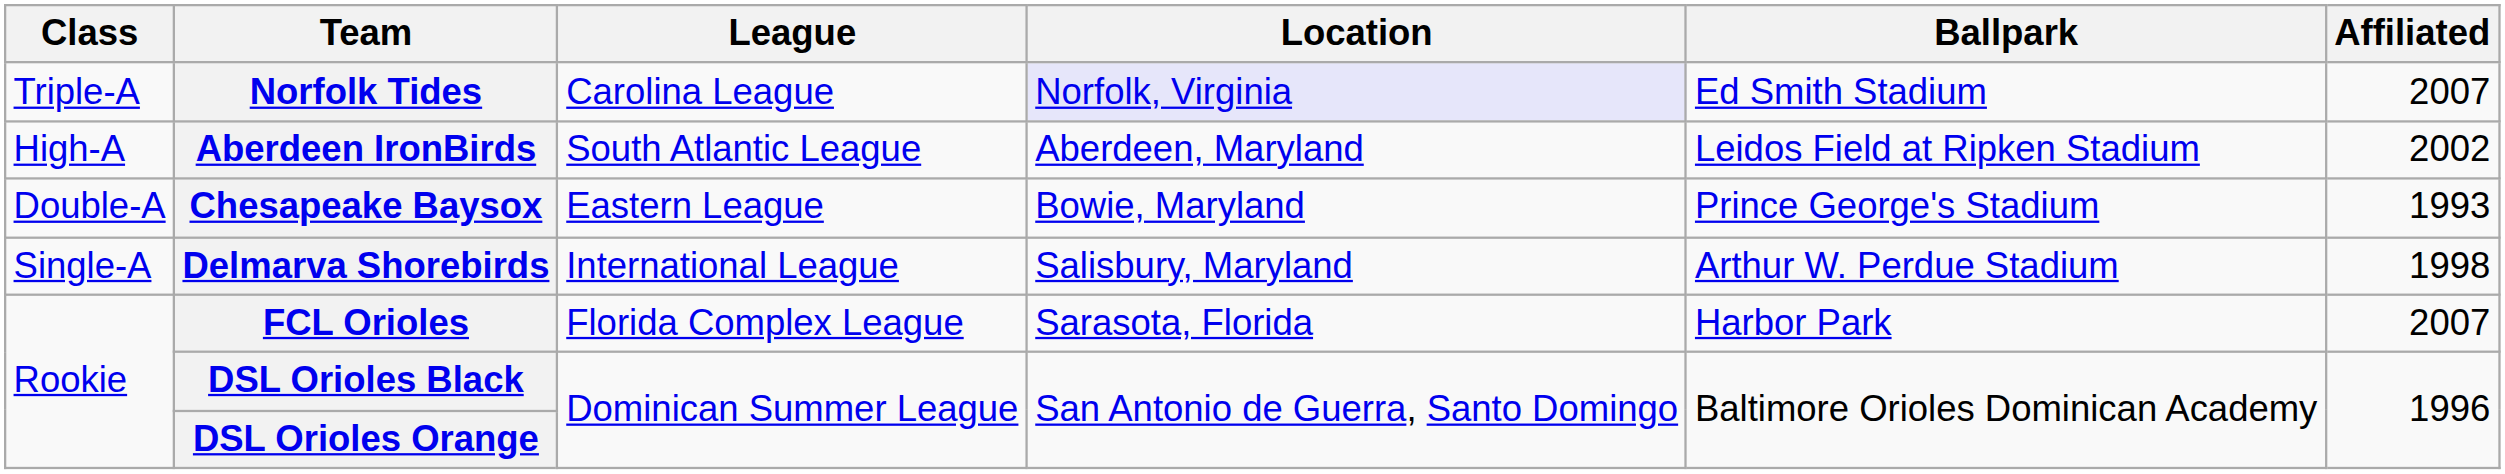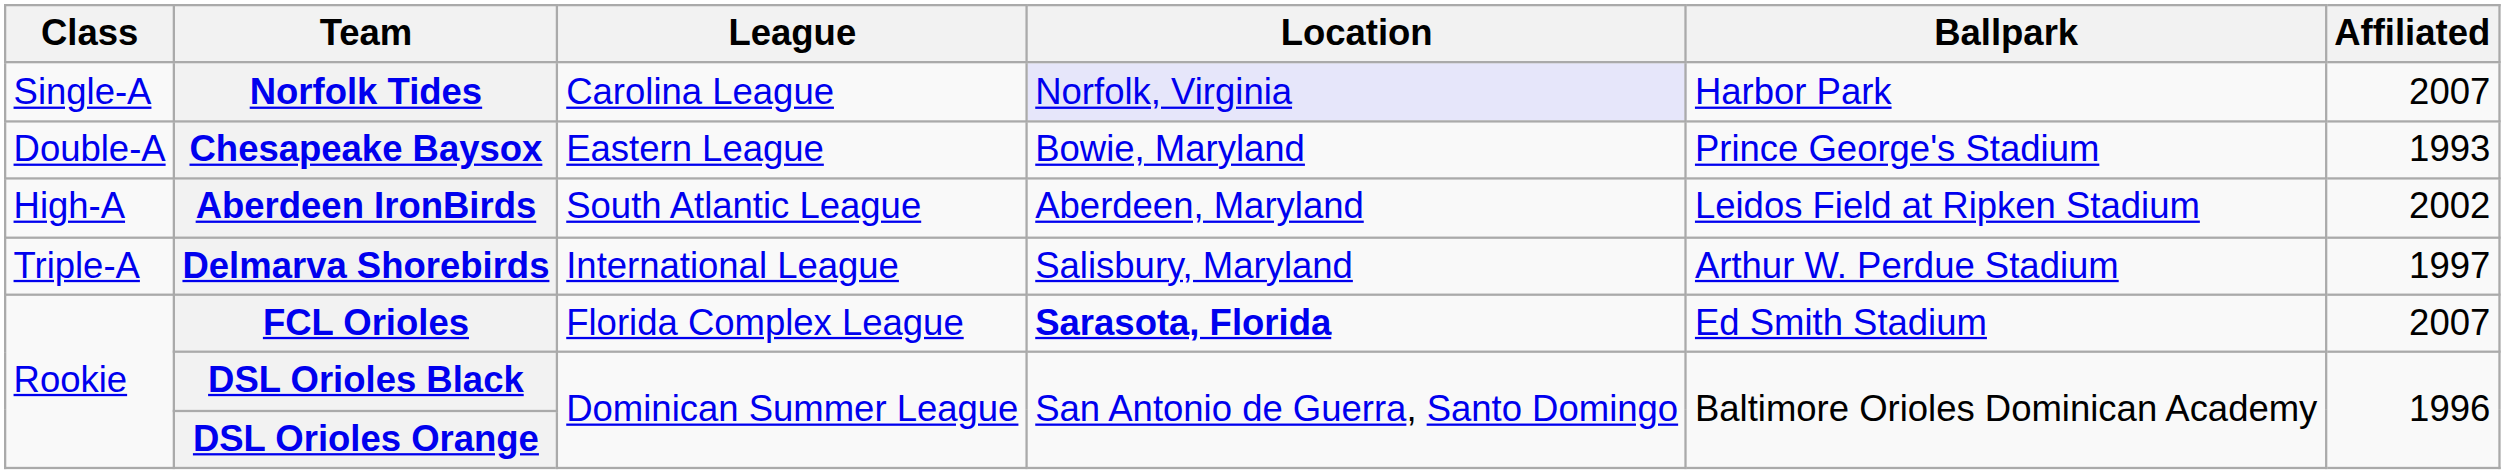(77, 91) Triple-A -> (82, 91) Single-A
(1841, 91) Ed Smith Stadium -> (1793, 91) Harbor Park
rows swapped: (366, 206) <-> (366, 149)
(82, 264) Single-A -> (77, 264) Triple-A
(2450, 264) 1998 -> (2450, 264) 1997
(1174, 322) normal -> (1183, 322) bold
(1793, 322) Harbor Park -> (1841, 322) Ed Smith Stadium
